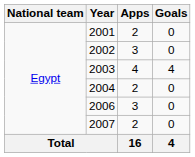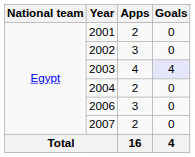(171, 69) no background -> (171, 69) lavender background
